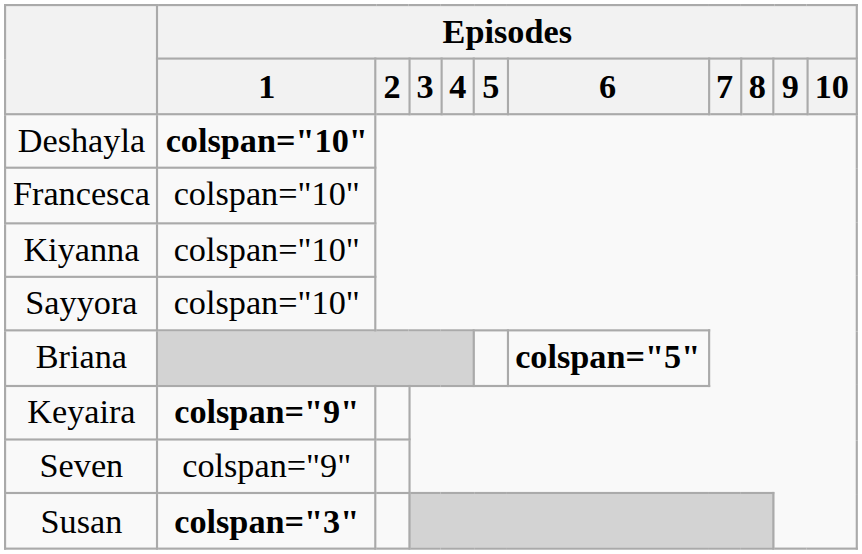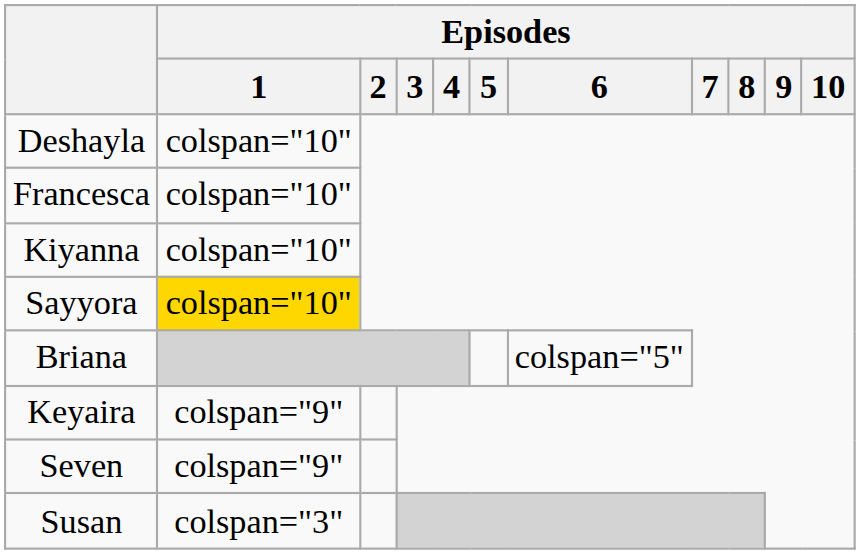(267, 140) bold -> (259, 140) normal
(267, 303) no background -> (259, 303) gold background
(608, 357) bold -> (599, 357) normal
(267, 411) bold -> (259, 411) normal
(267, 520) bold -> (259, 520) normal
